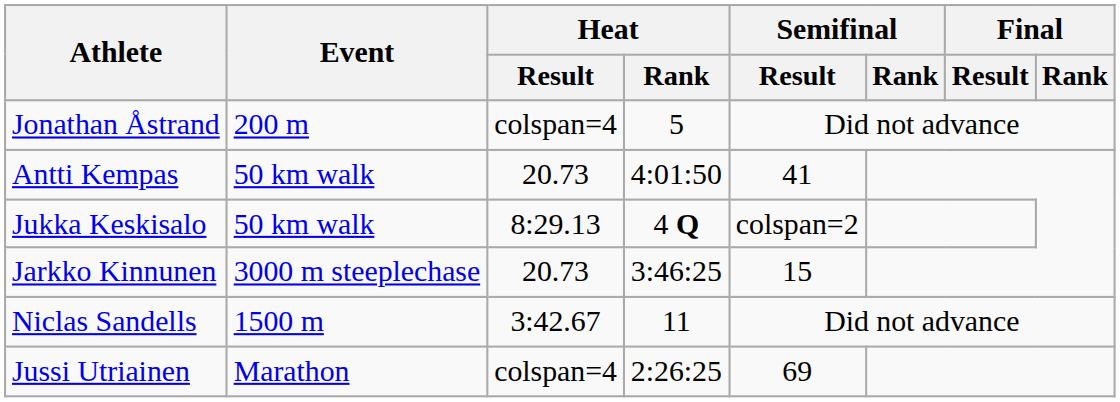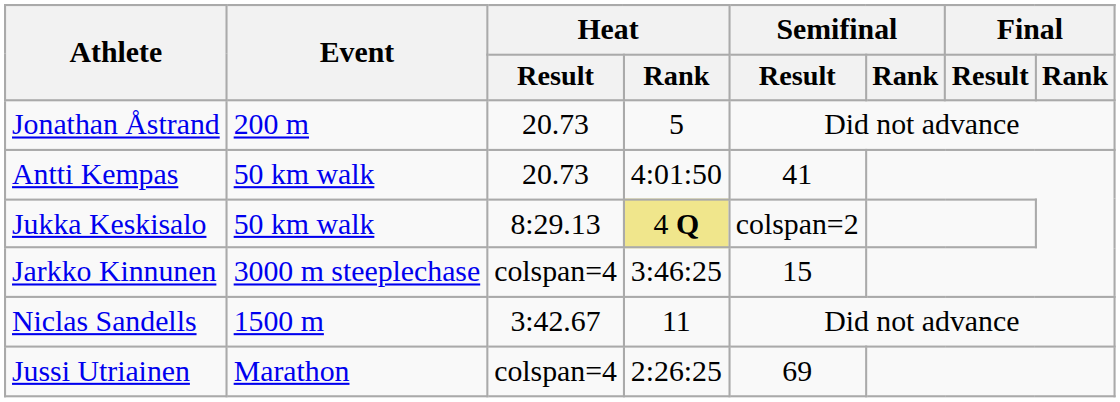(556, 125) colspan=4 -> (556, 125) 20.73
(676, 223) no background -> (676, 223) khaki background
(556, 272) 20.73 -> (556, 272) colspan=4
